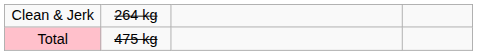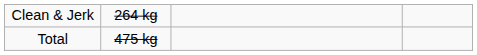(53, 38) pink background -> (53, 38) no background
